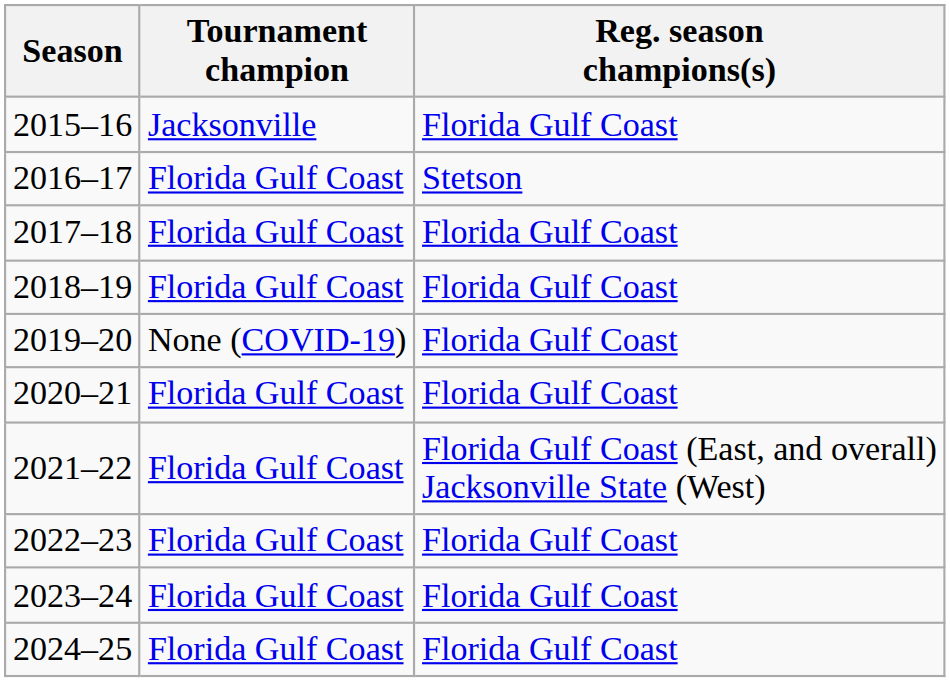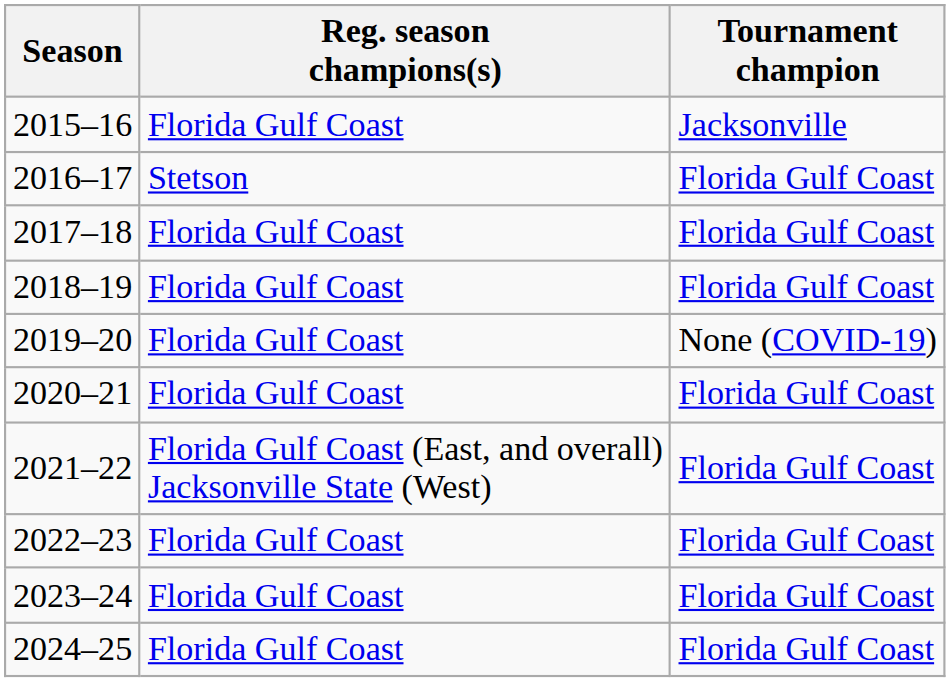columns swapped: (679, 50) <-> (277, 50)
